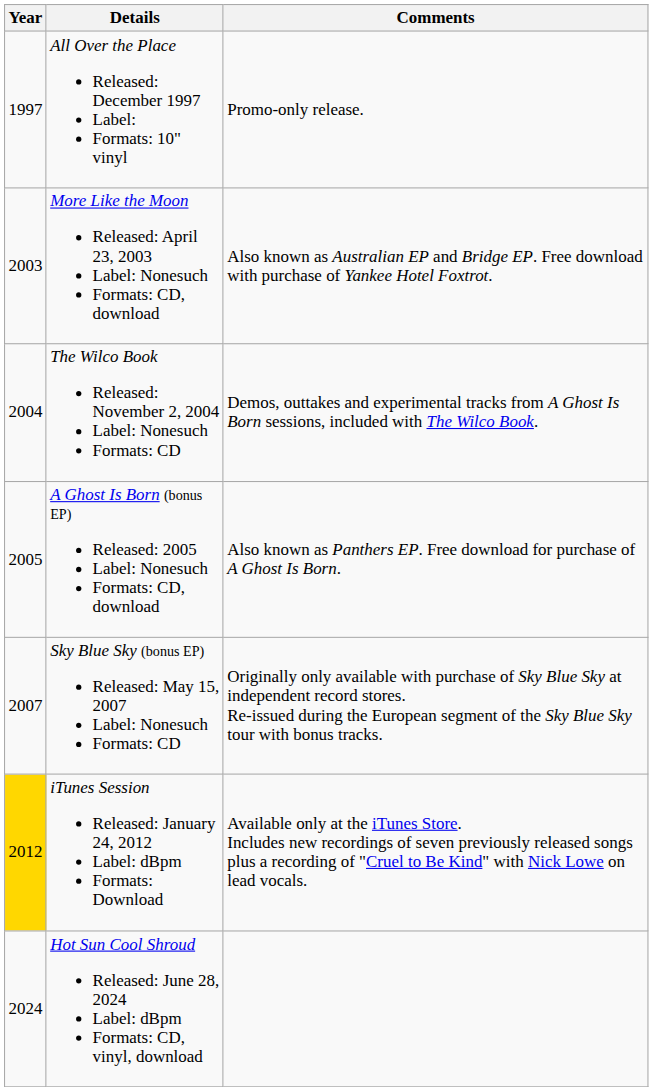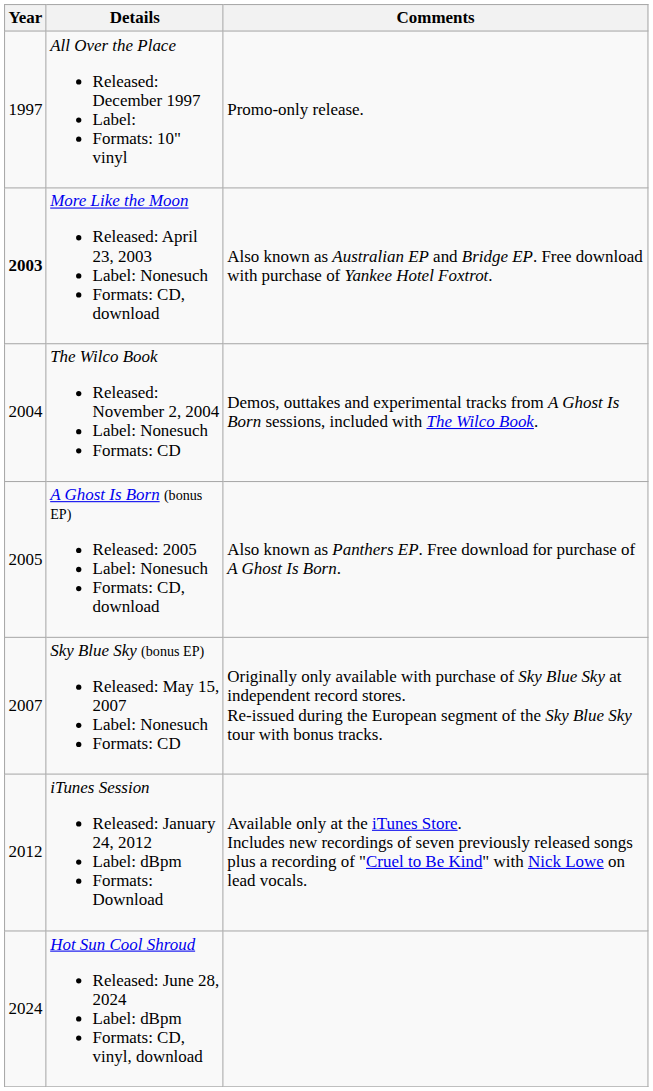(25, 265) normal -> (25, 265) bold
(25, 852) gold background -> (25, 852) no background
